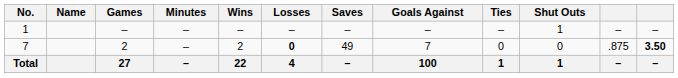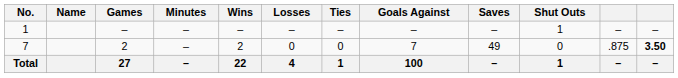columns swapped: (501, 13) <-> (347, 13)
(292, 47) bold -> (292, 47) normal
